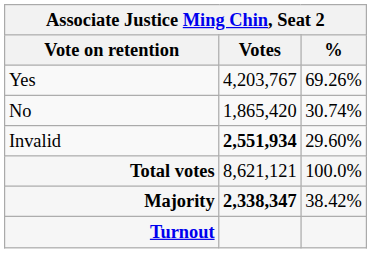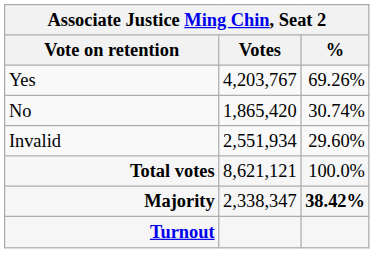(260, 141) bold -> (260, 141) normal
(260, 201) bold -> (260, 201) normal
(334, 201) normal -> (335, 201) bold
